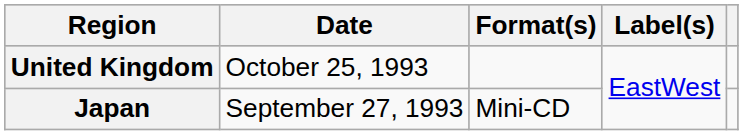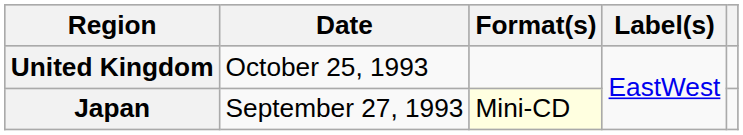(523, 108) no background -> (523, 108) lightyellow background
